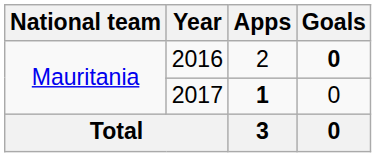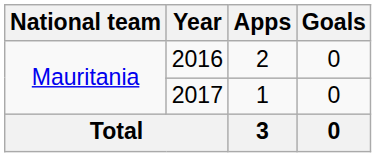(334, 59) bold -> (334, 59) normal
(262, 95) bold -> (262, 95) normal
